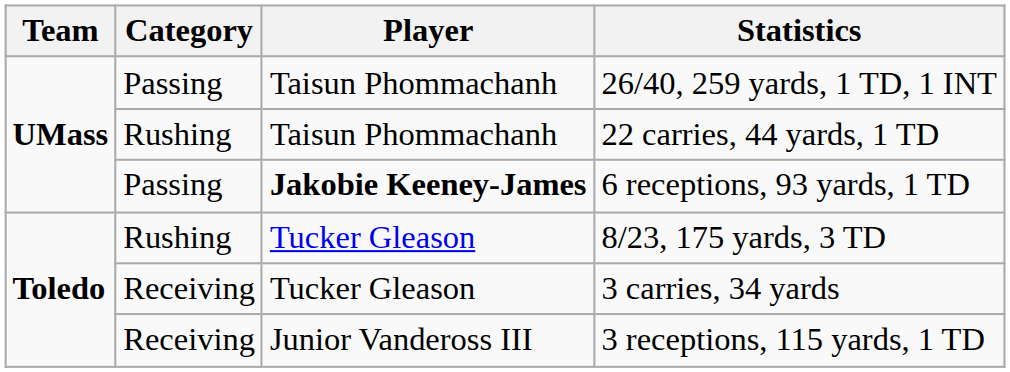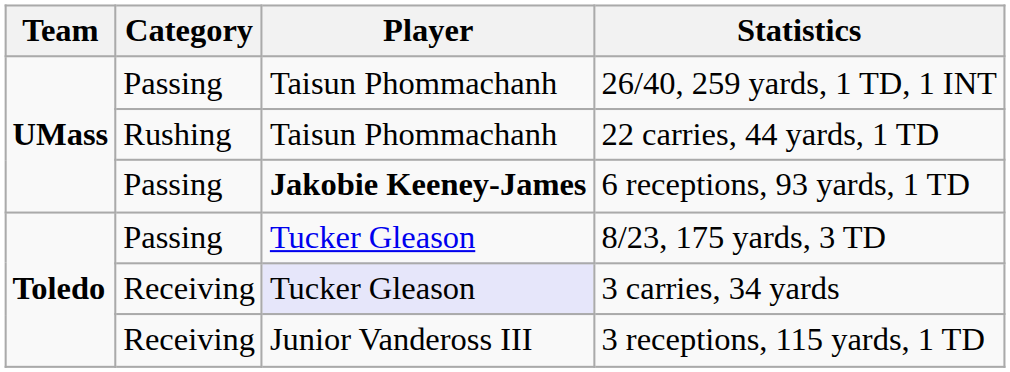(177, 236) Rushing -> (173, 236) Passing
(373, 288) no background -> (373, 288) lavender background
